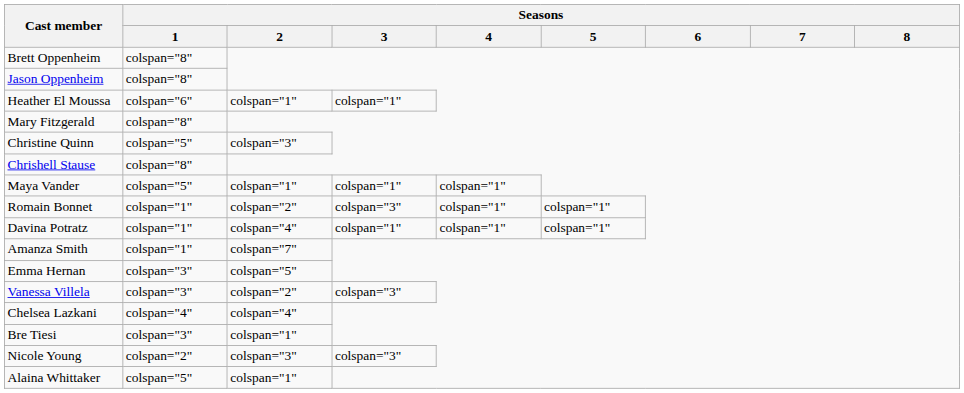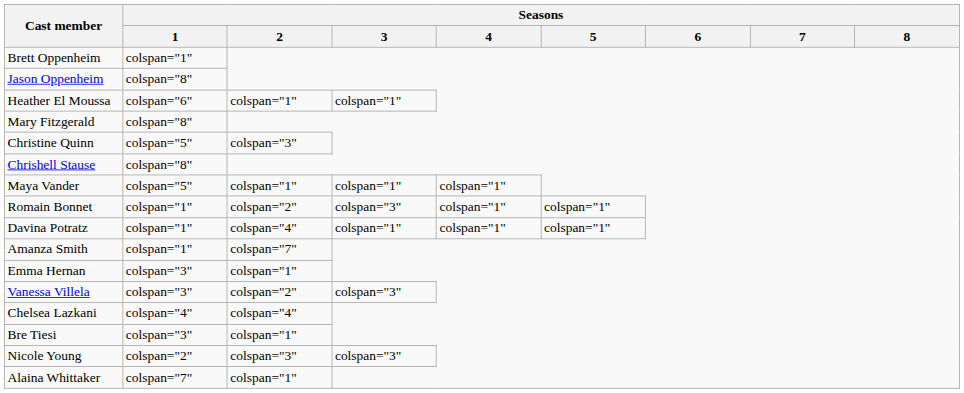(159, 57) colspan="8" -> (159, 57) colspan="1"
(264, 270) colspan="5" -> (264, 270) colspan="1"
(159, 377) colspan="5" -> (159, 377) colspan="7"
